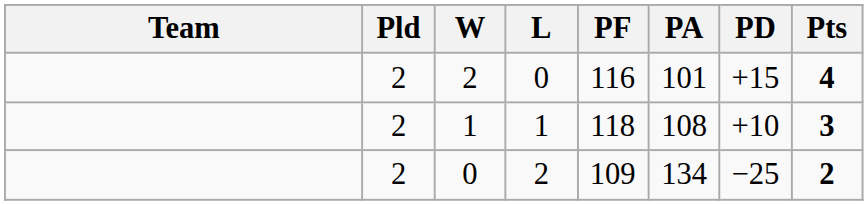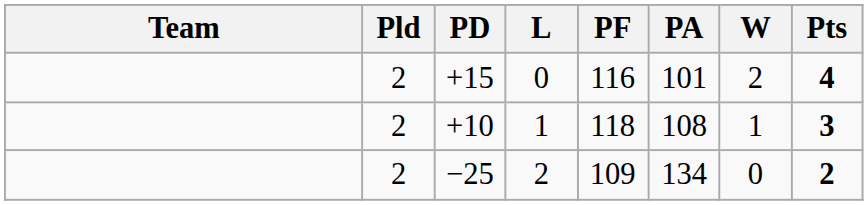columns swapped: (470, 28) <-> (755, 28)
